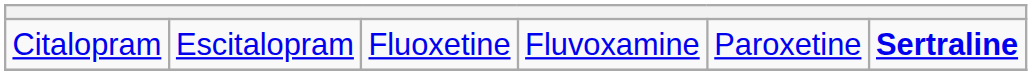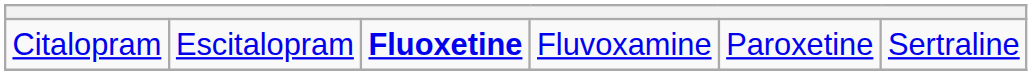(440, 45) normal -> (445, 45) bold
(947, 45) bold -> (954, 45) normal
